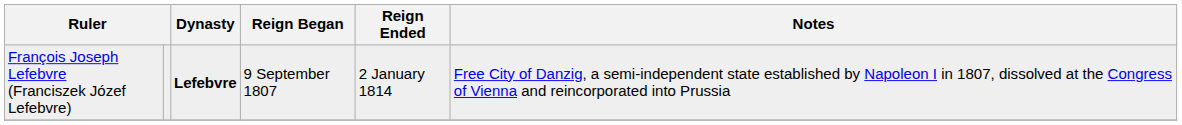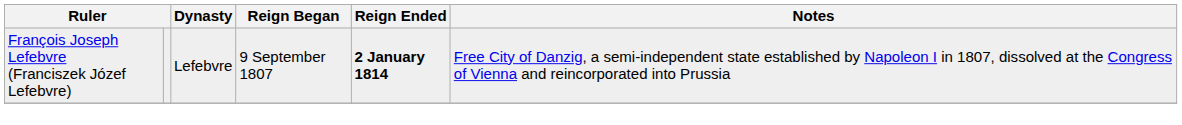(205, 82) bold -> (203, 65) normal
(392, 82) normal -> (390, 65) bold
